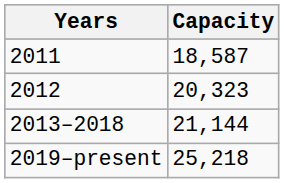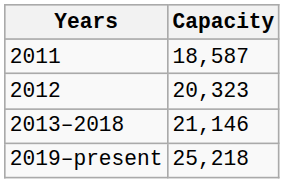(211, 126) 21,144 -> (211, 126) 21,146
